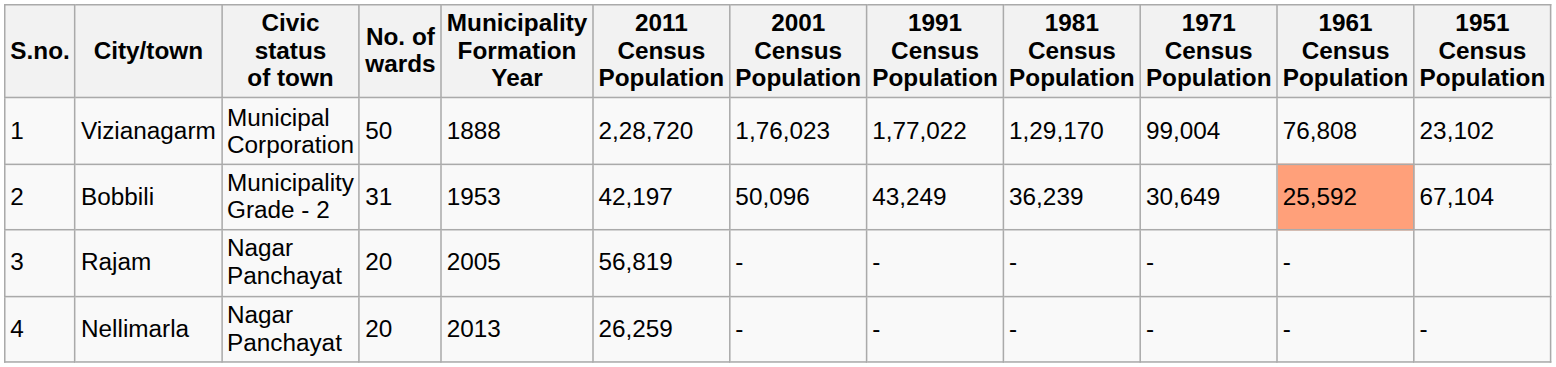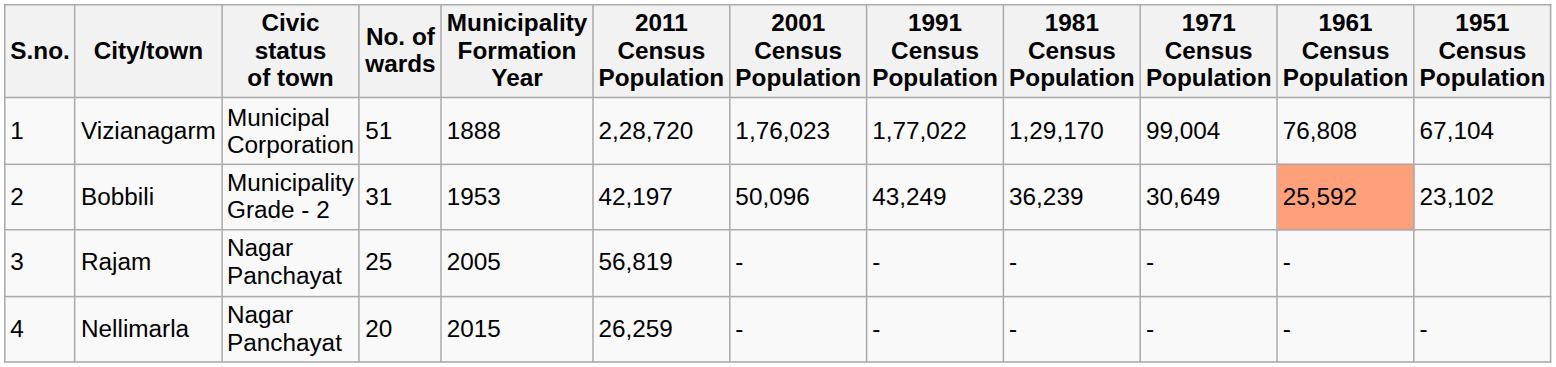(379, 130) 50 -> (379, 130) 51
(1457, 130) 23,102 -> (1457, 130) 67,104
(1457, 196) 67,104 -> (1457, 196) 23,102
(379, 262) 20 -> (379, 262) 25
(474, 328) 2013 -> (474, 328) 2015
